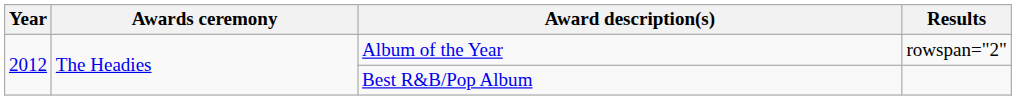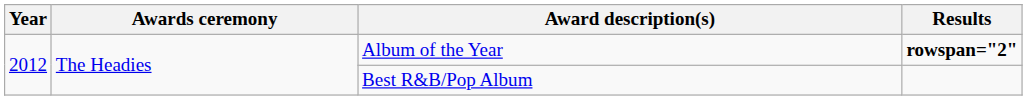(957, 49) normal -> (962, 49) bold
